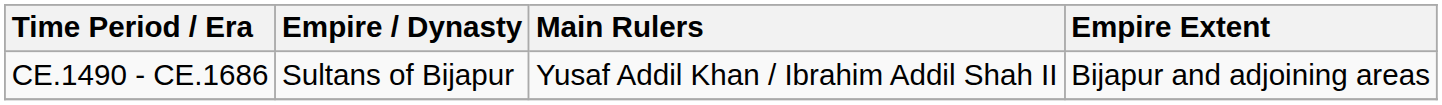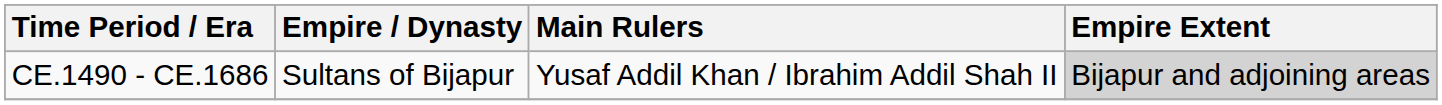(1251, 74) no background -> (1251, 74) lightgrey background
